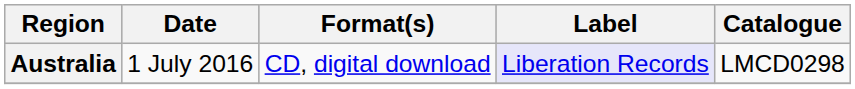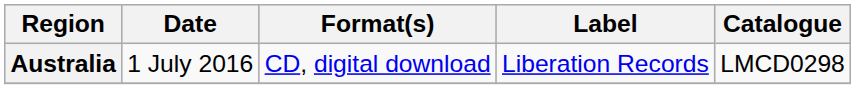(605, 63) lavender background -> (605, 63) no background
